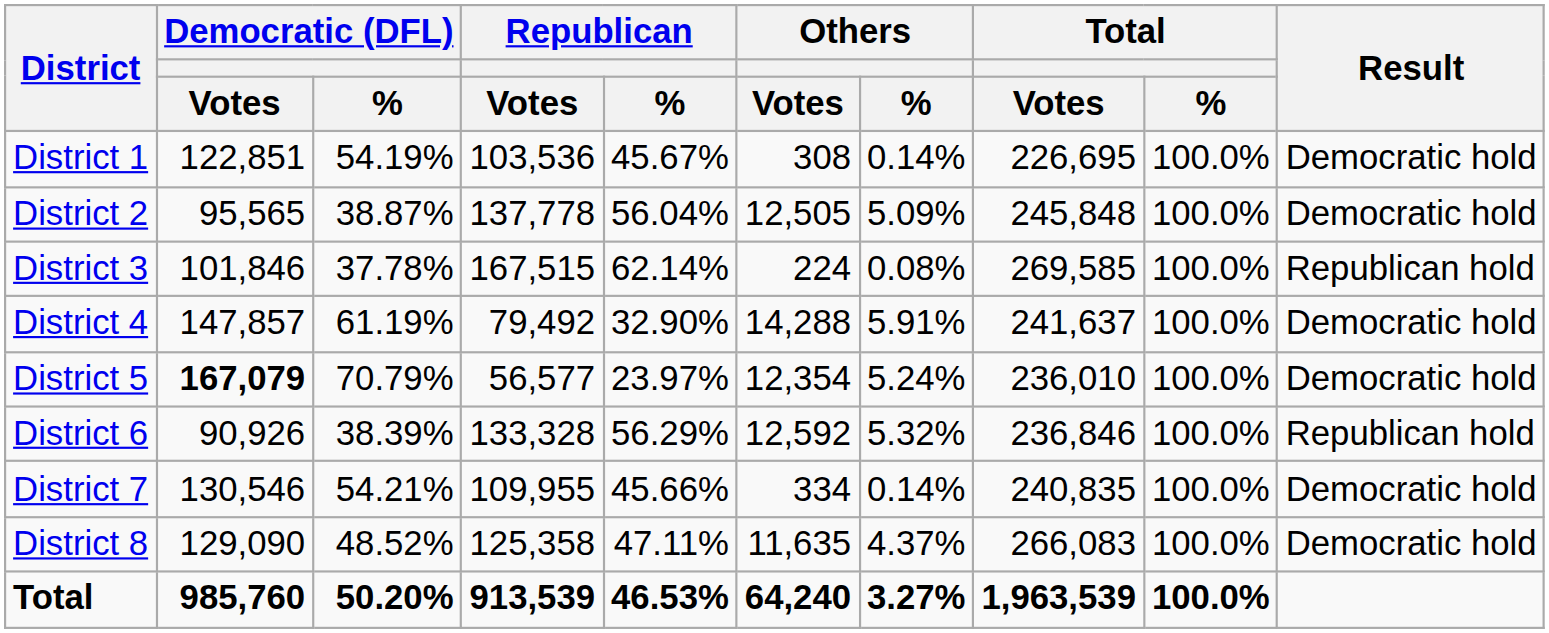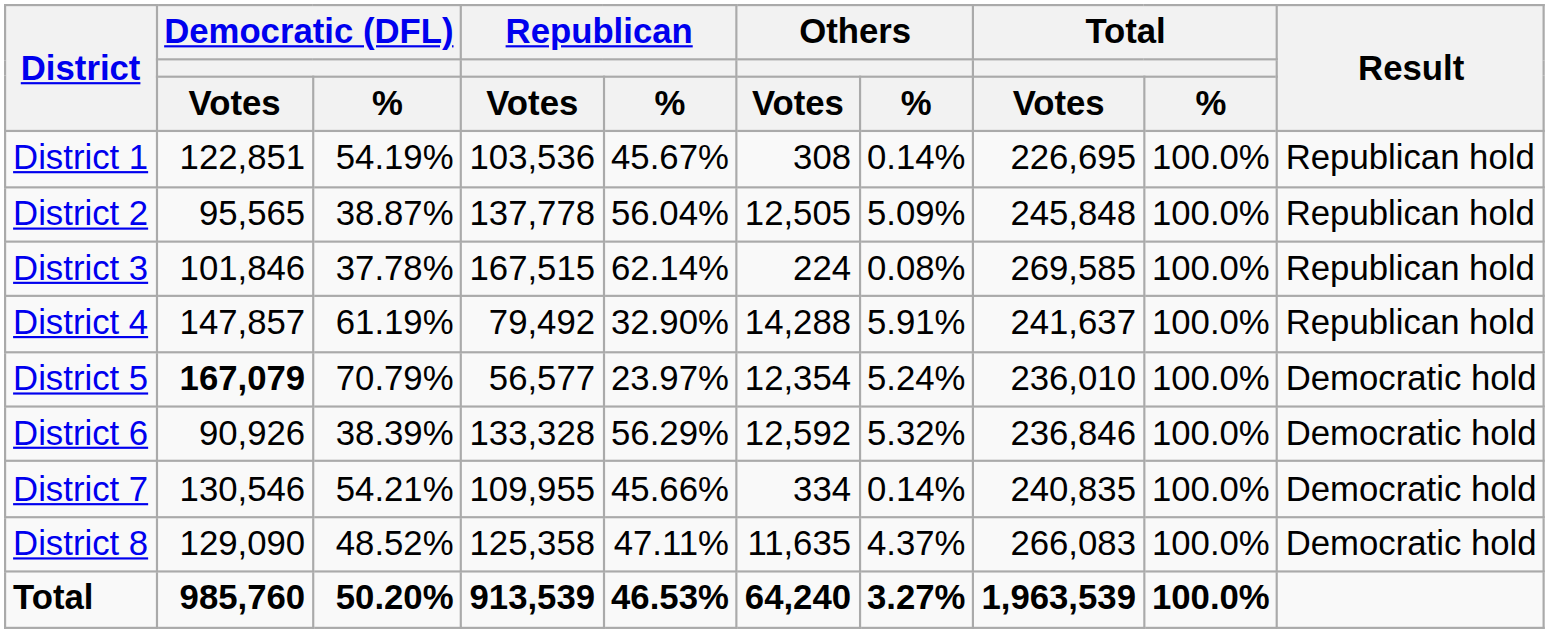(1411, 158) Democratic hold -> (1410, 158) Republican hold
(1411, 213) Democratic hold -> (1410, 213) Republican hold
(1411, 323) Democratic hold -> (1410, 323) Republican hold
(1410, 433) Republican hold -> (1411, 433) Democratic hold
